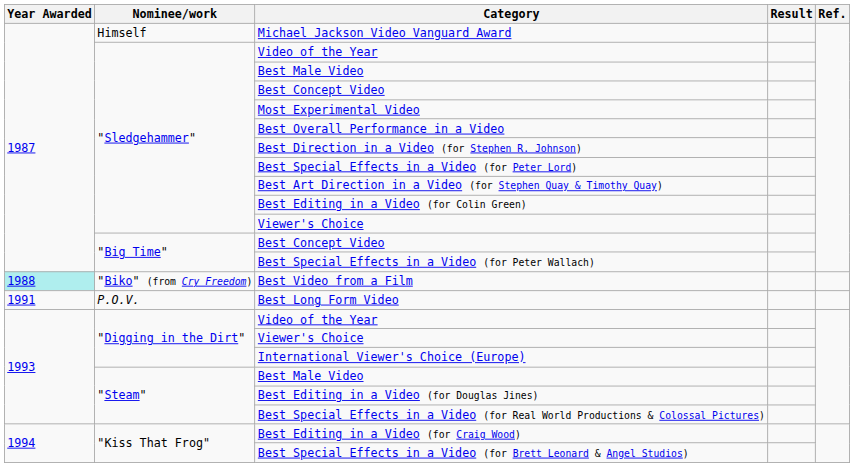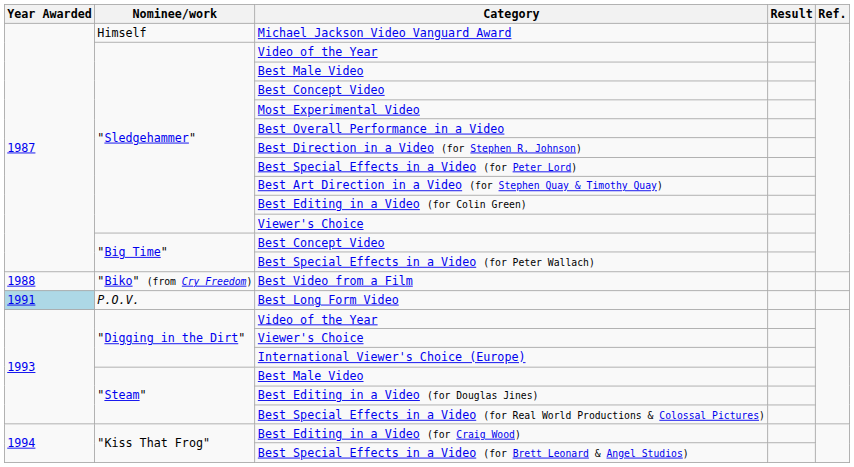(21, 281) paleturquoise background -> (21, 281) no background
(21, 300) no background -> (21, 300) lightblue background
